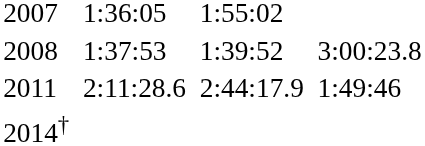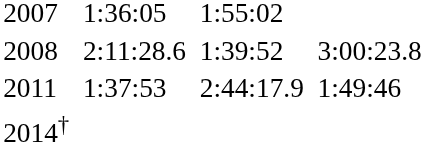(125, 50) 1:37:53 -> (134, 50) 2:11:28.6
(134, 88) 2:11:28.6 -> (125, 88) 1:37:53
